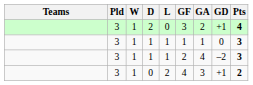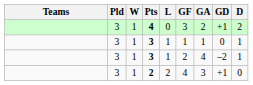columns swapped: (151, 12) <-> (239, 12)
